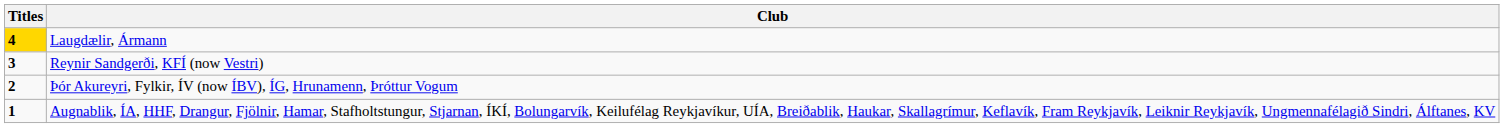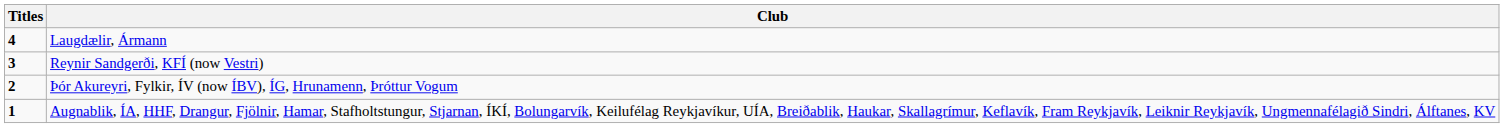(12, 39) gold background -> (12, 39) no background
